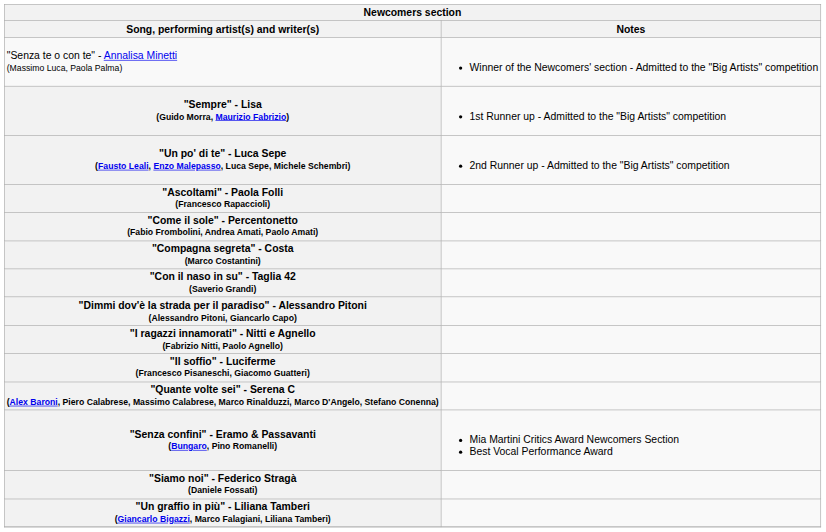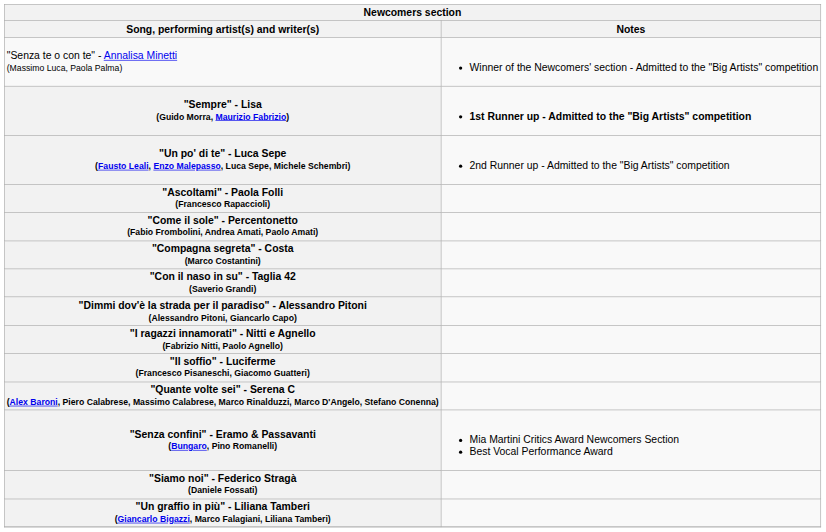(631, 117) normal -> (631, 117) bold
